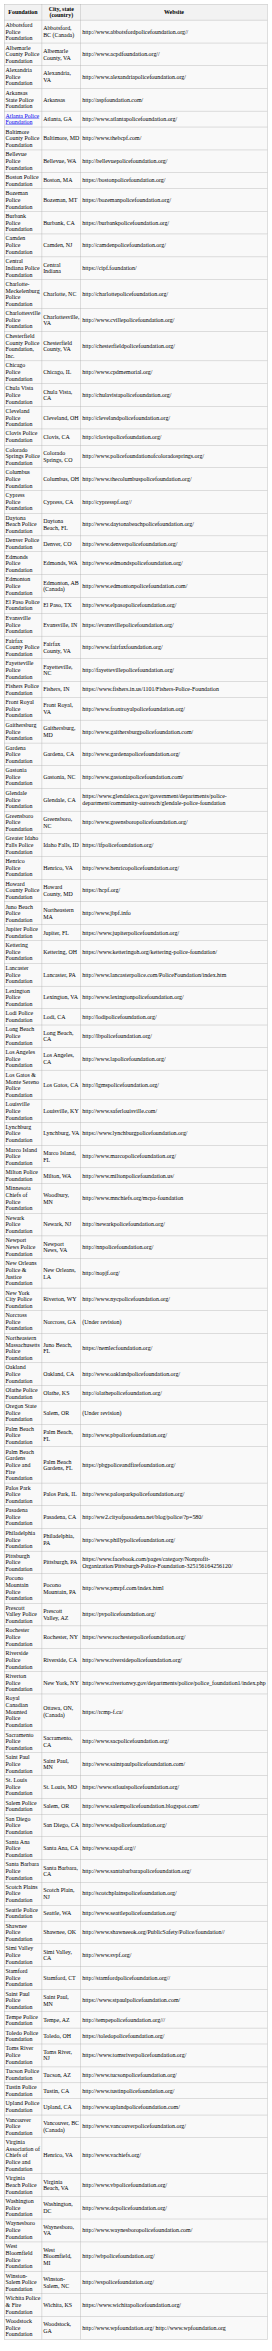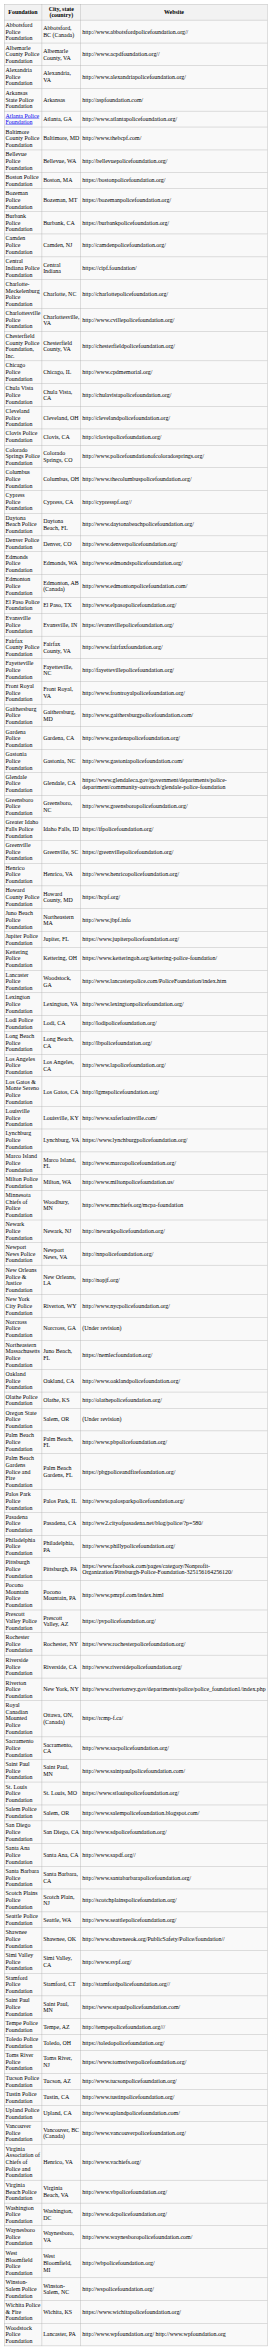- row: (22, 689)
+ row: (19, 852)
(60, 975) Lancaster, PA -> (57, 981) Woodstock, GA
(57, 2328) Woodstock, GA -> (60, 2334) Lancaster, PA
